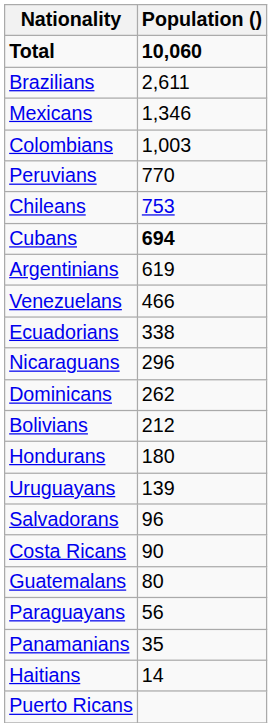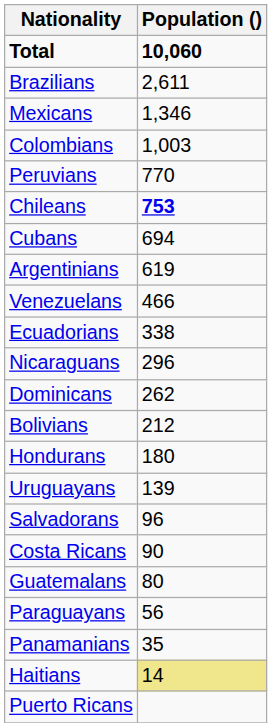(158, 207) normal -> (158, 207) bold
(158, 238) bold -> (158, 238) normal
(153, 675) no background -> (153, 675) khaki background
